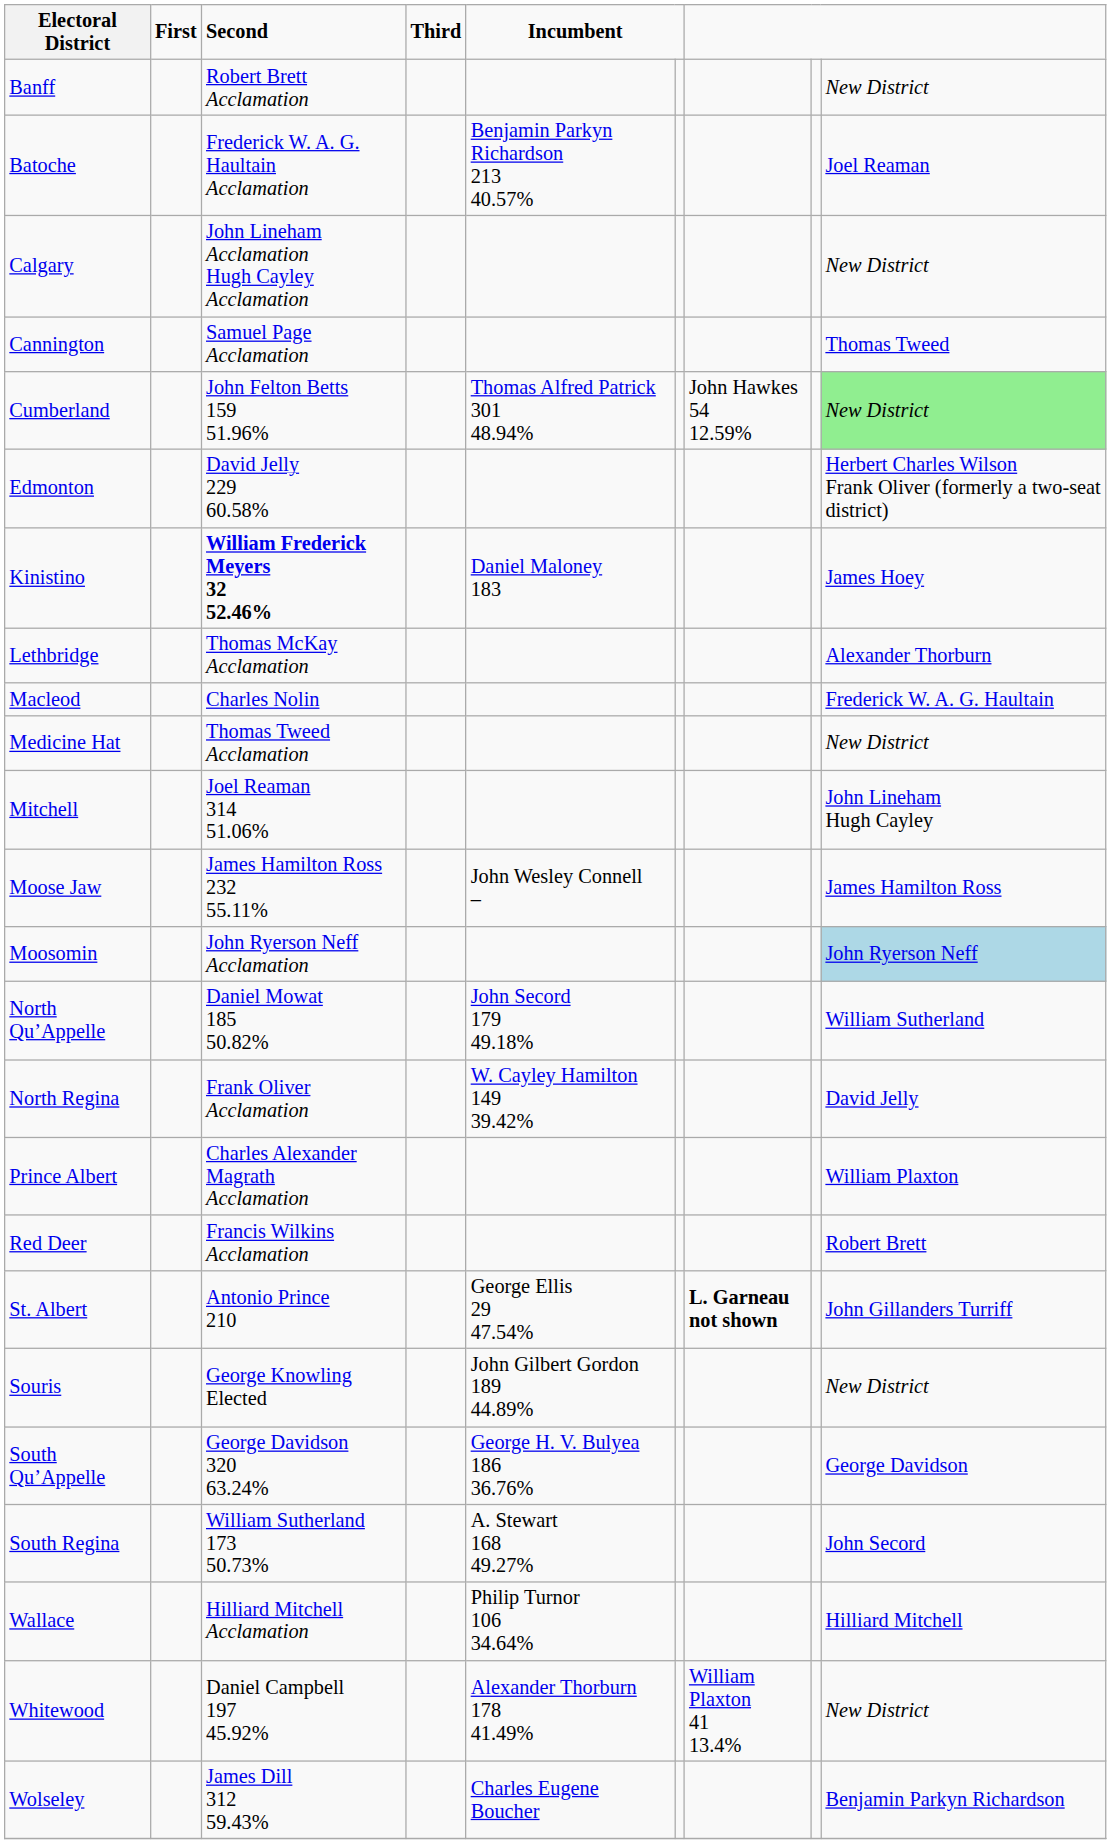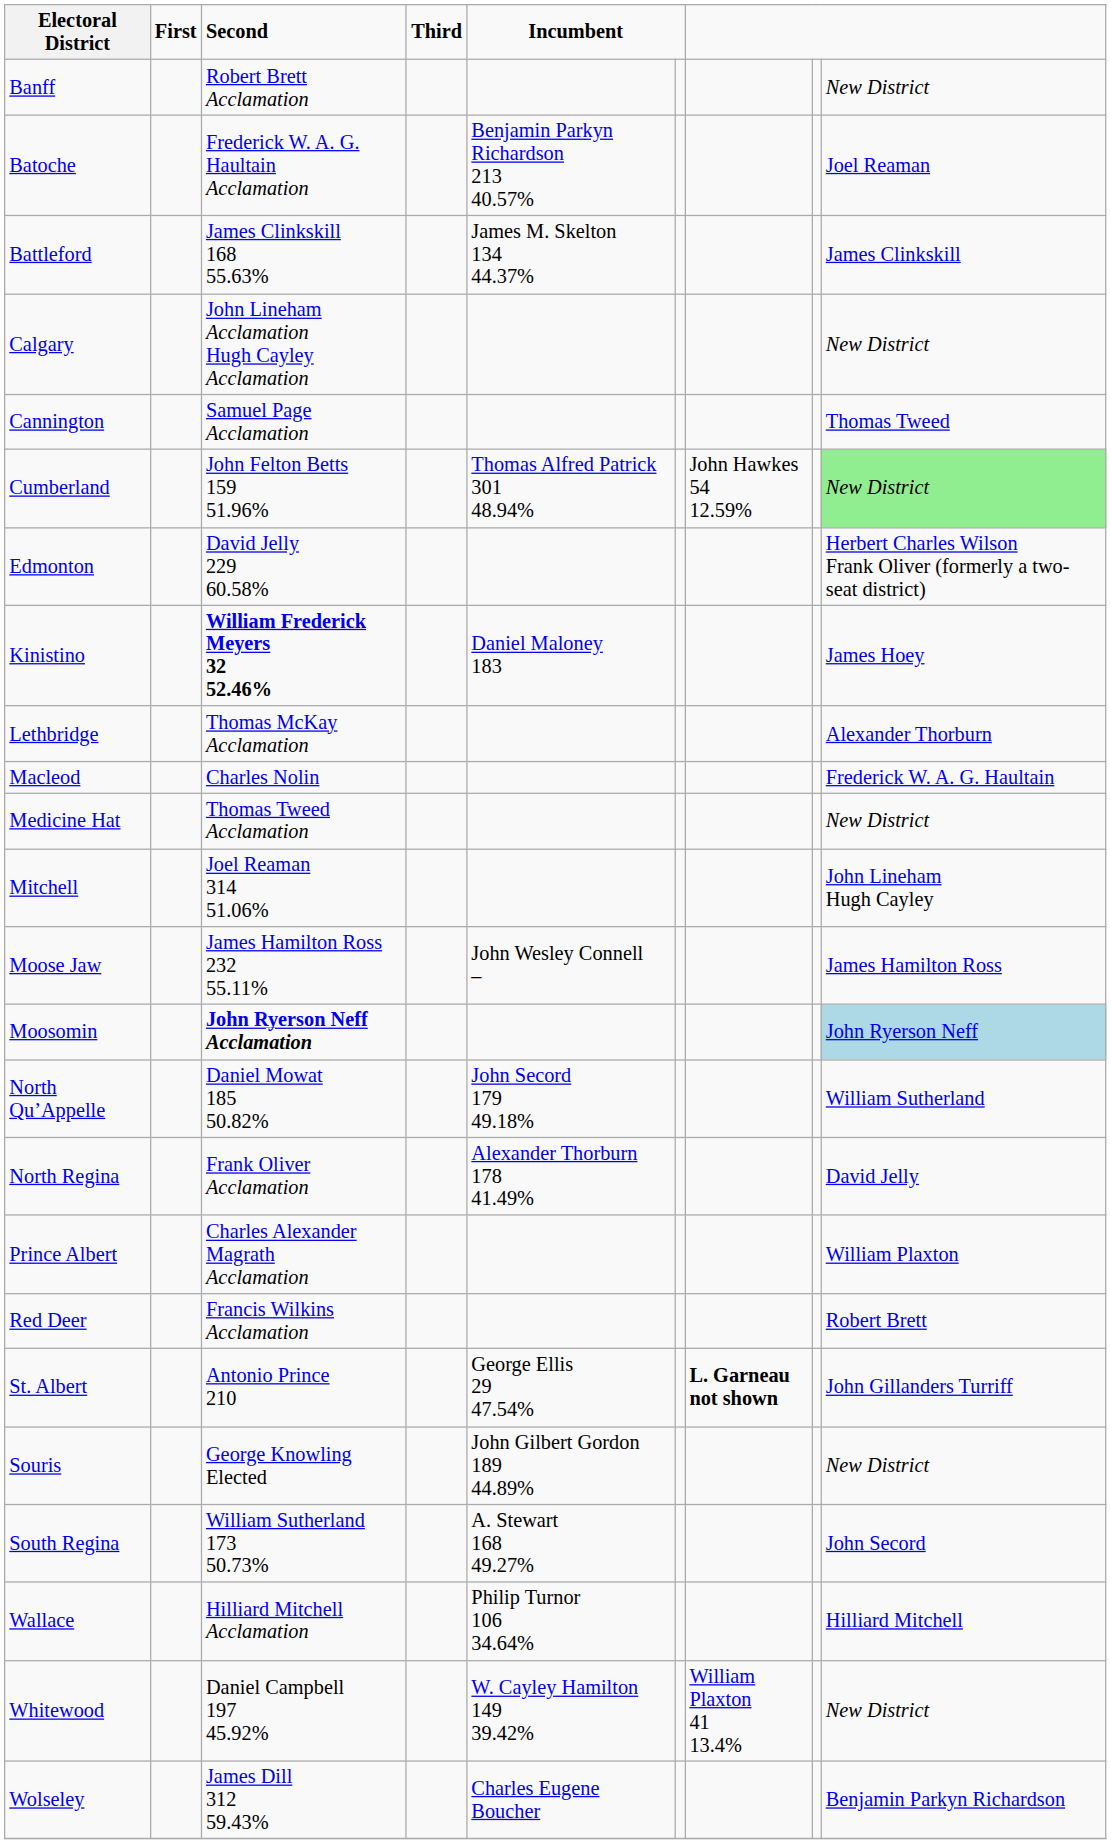+ row: (51, 254)
(282, 953) normal -> (287, 1031) bold
(554, 1098) W. Cayley Hamilton 149 39.42% -> (554, 1176) Alexander Thorburn 178 41.49%
- row: (57, 1465)
(554, 1710) Alexander Thorburn 178 41.49% -> (555, 1710) W. Cayley Hamilton 149 39.42%
